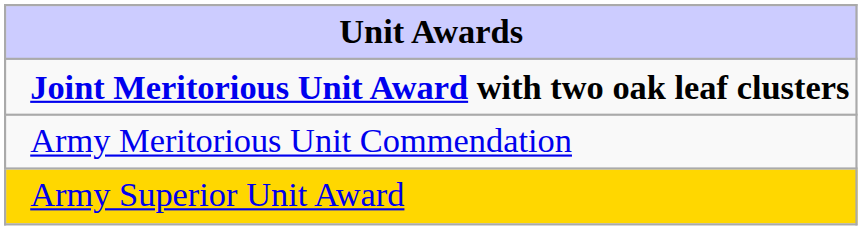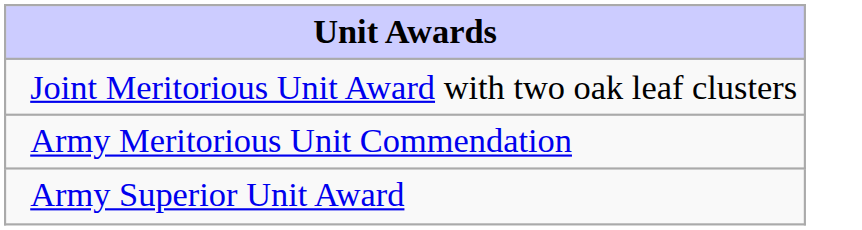(431, 86) bold -> (405, 86) normal
(209, 195) gold background -> (209, 195) no background
